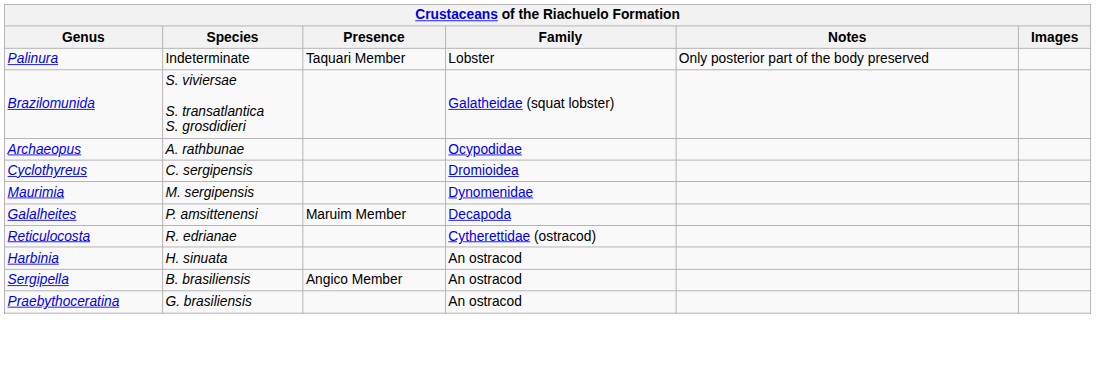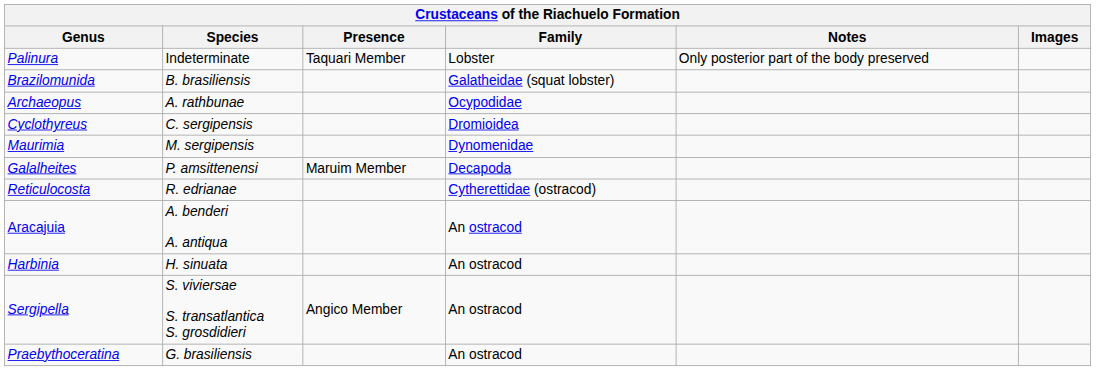(215, 104) S. viviersae S. transatlantica S. grosdidieri -> (208, 80) B. brasiliensis
+ row: (36, 227)
(208, 280) B. brasiliensis -> (215, 309) S. viviersae S. transatlantica S. grosdidieri
